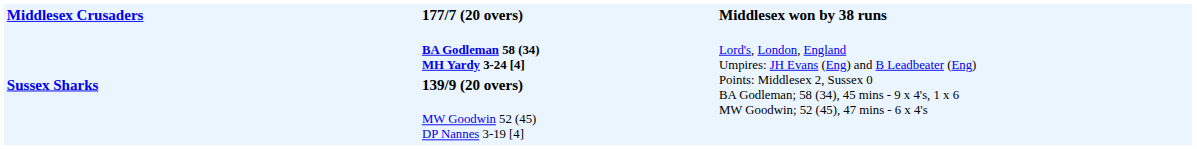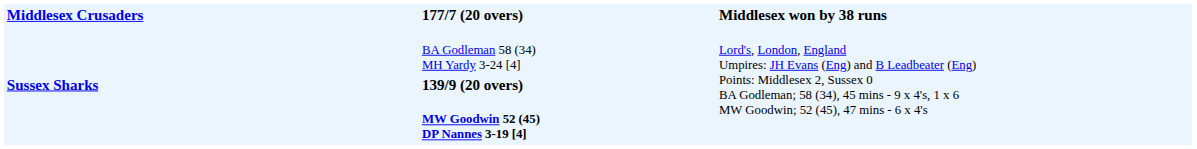(481, 57) bold -> (479, 57) normal
(479, 127) normal -> (481, 127) bold
